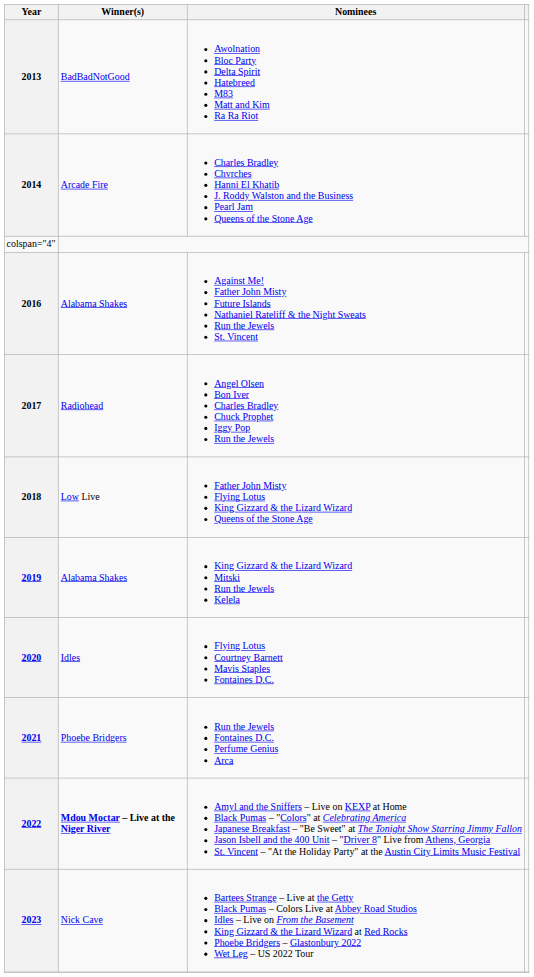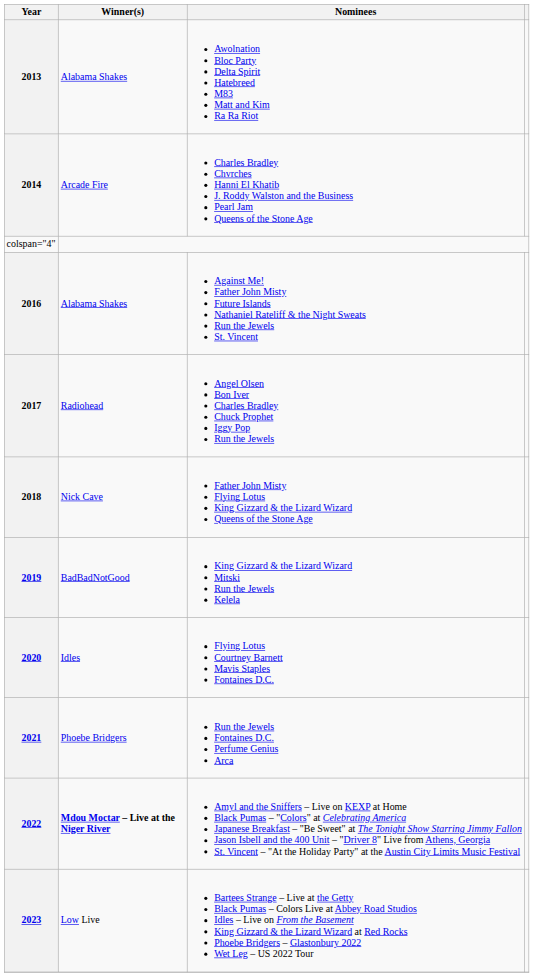(95, 77) BadBadNotGood -> (94, 77) Alabama Shakes
(80, 497) Low Live -> (82, 497) Nick Cave
(94, 577) Alabama Shakes -> (95, 577) BadBadNotGood
(82, 920) Nick Cave -> (80, 920) Low Live
